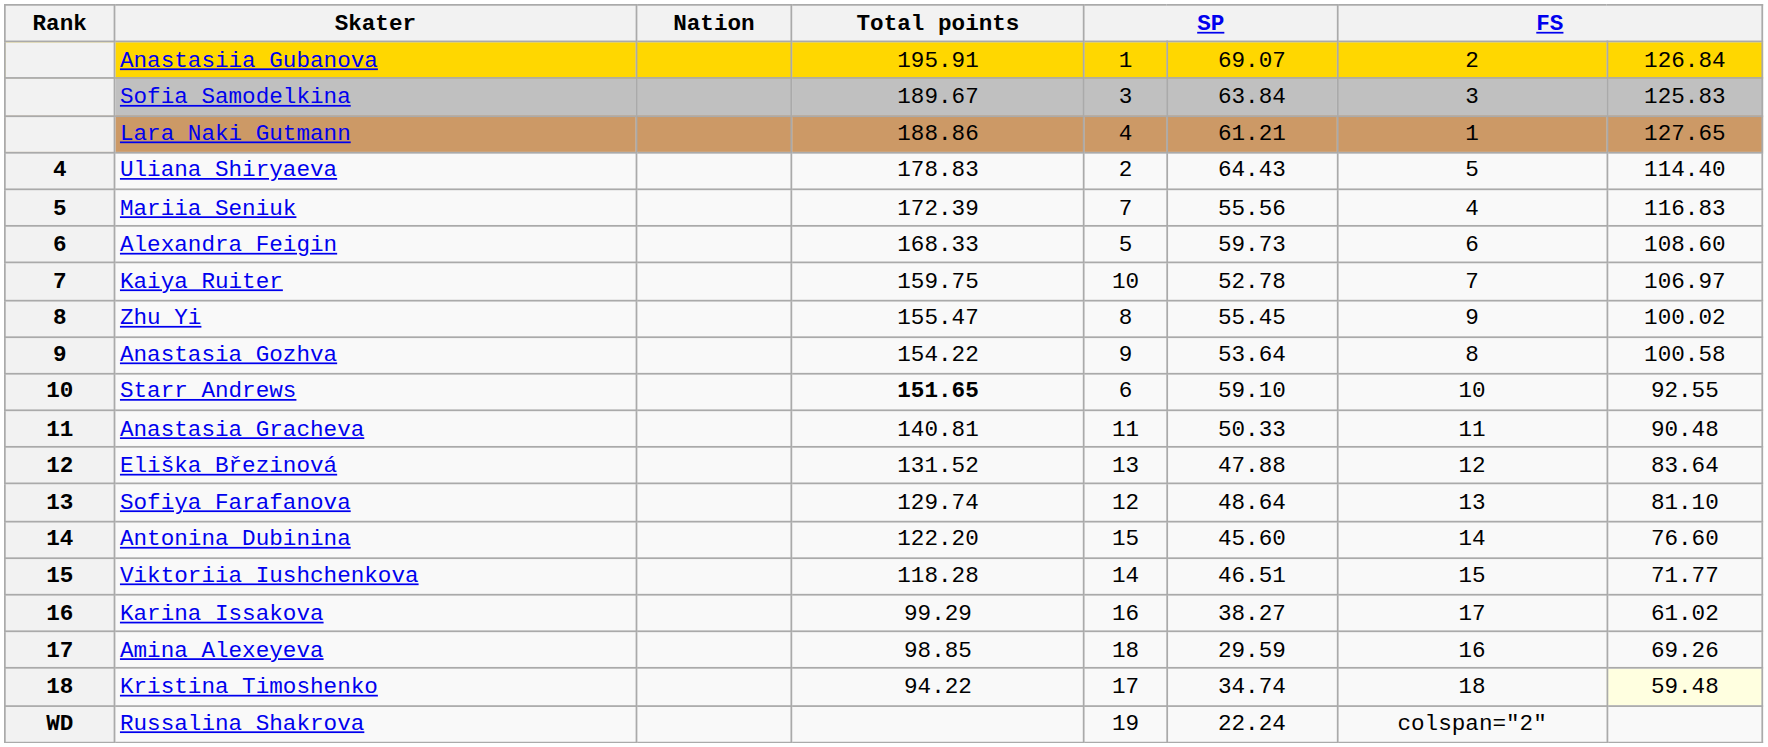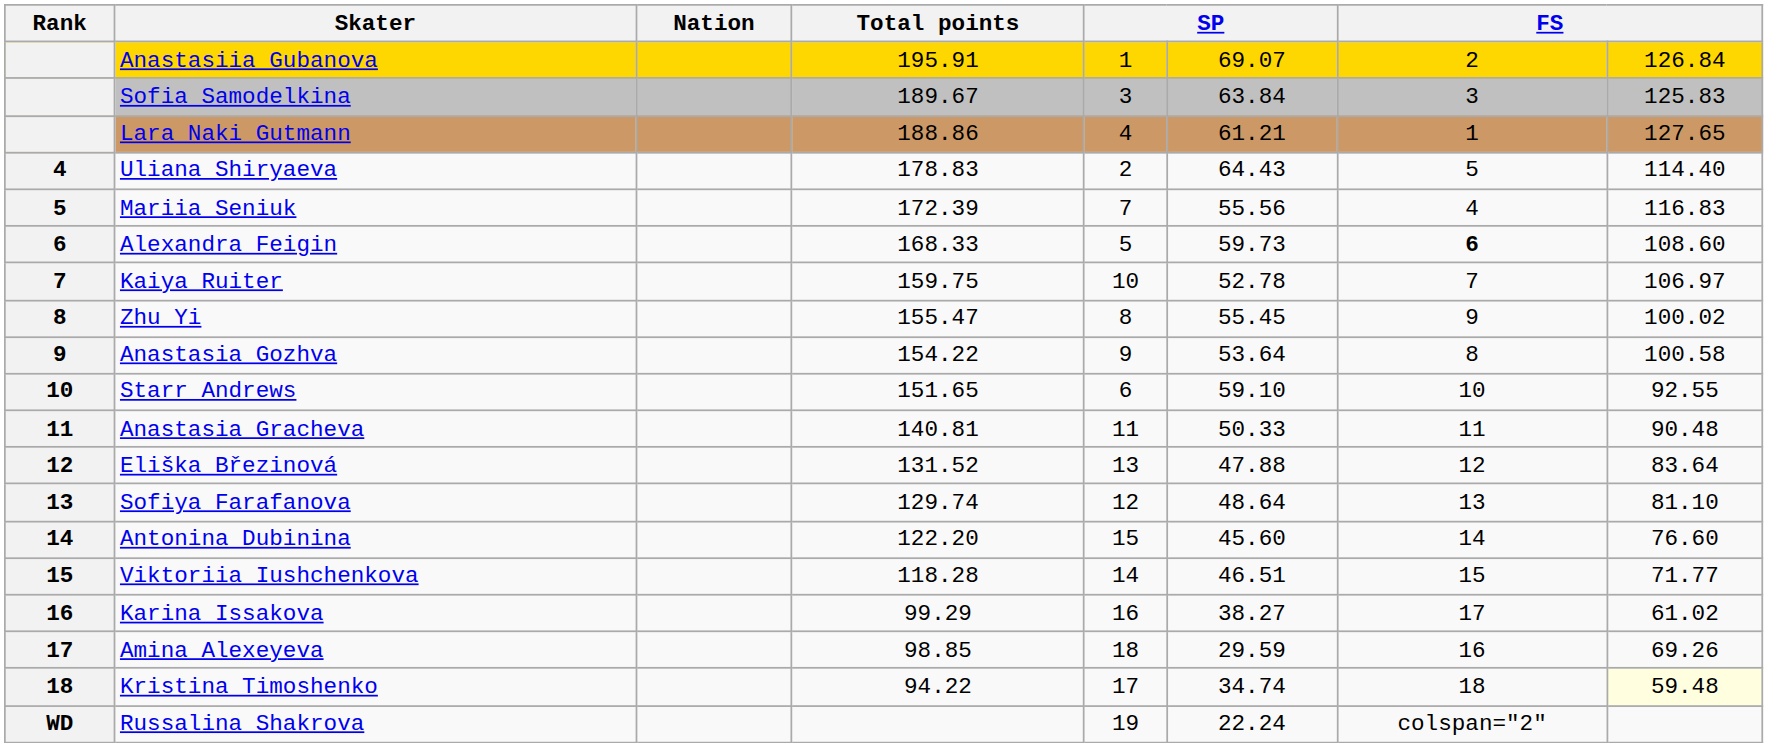(1472, 245) normal -> (1472, 245) bold
(938, 392) bold -> (938, 392) normal
